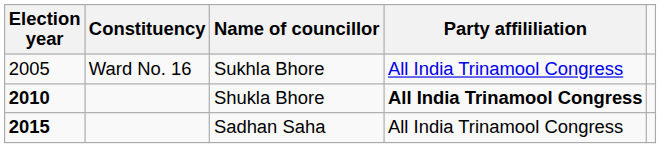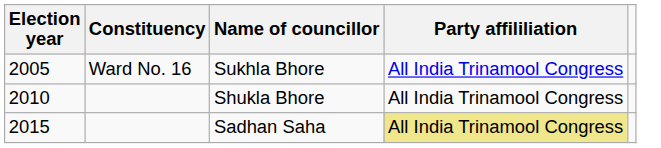(29, 98) bold -> (29, 98) normal
(515, 98) bold -> (506, 98) normal
(29, 127) bold -> (29, 127) normal
(506, 127) no background -> (506, 127) khaki background
